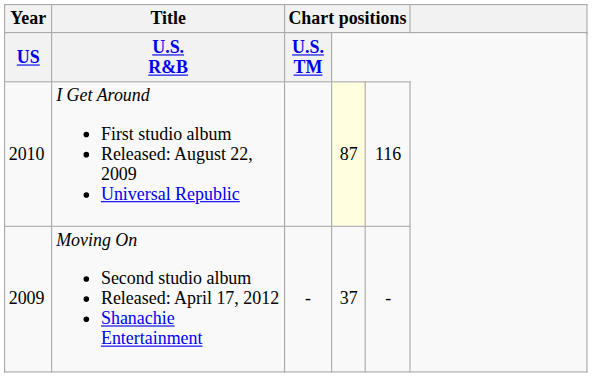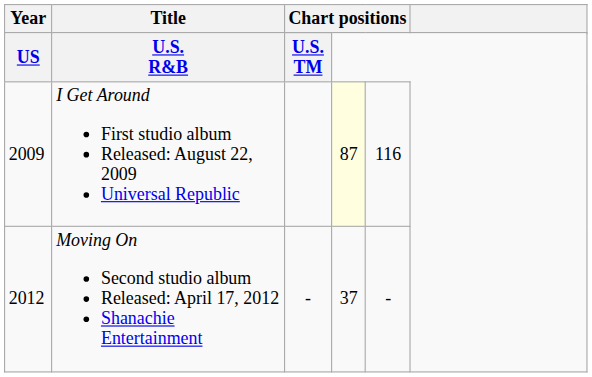(27, 153) 2010 -> (27, 153) 2009
(27, 298) 2009 -> (27, 298) 2012
